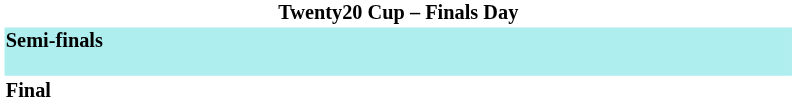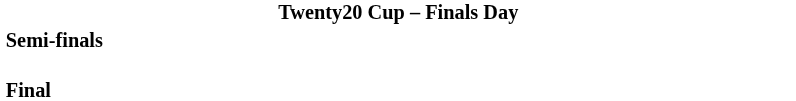(54, 40) paleturquoise background -> (54, 40) no background
